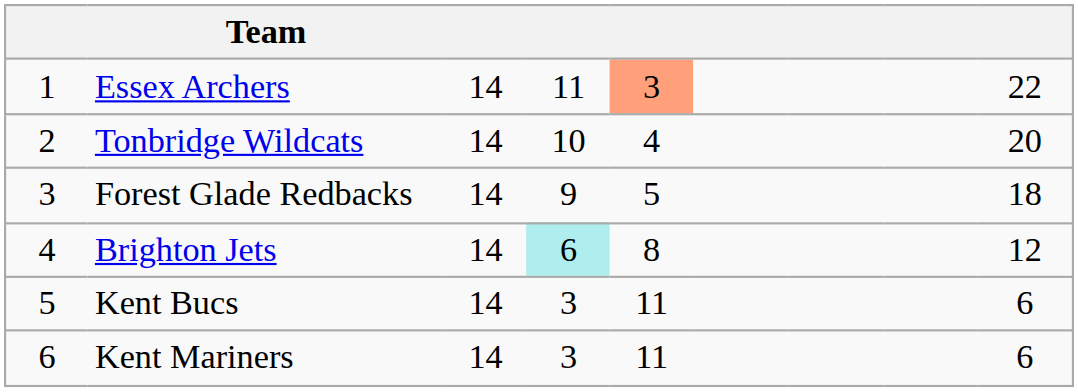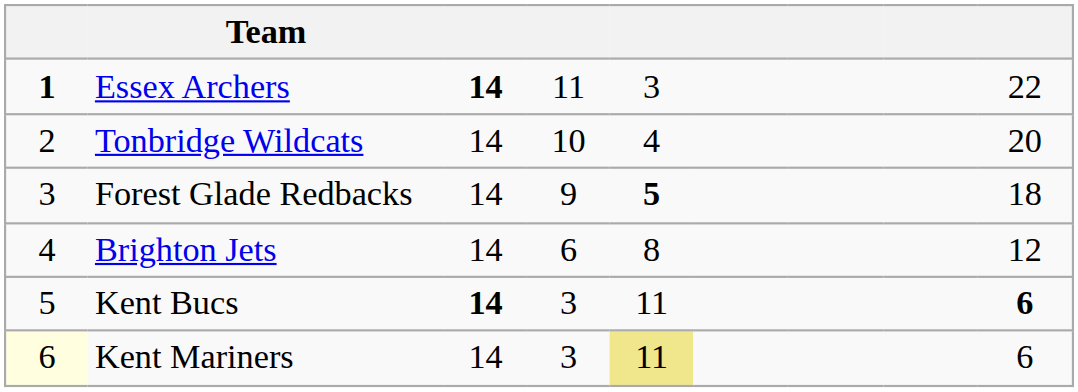(47, 85) normal -> (47, 85) bold
(486, 85) normal -> (486, 85) bold
(652, 85) lightsalmon background -> (652, 85) no background
(652, 194) normal -> (652, 194) bold
(569, 248) paleturquoise background -> (569, 248) no background
(486, 303) normal -> (486, 303) bold
(1025, 303) normal -> (1025, 303) bold
(47, 357) no background -> (47, 357) lightyellow background
(652, 357) no background -> (652, 357) khaki background
